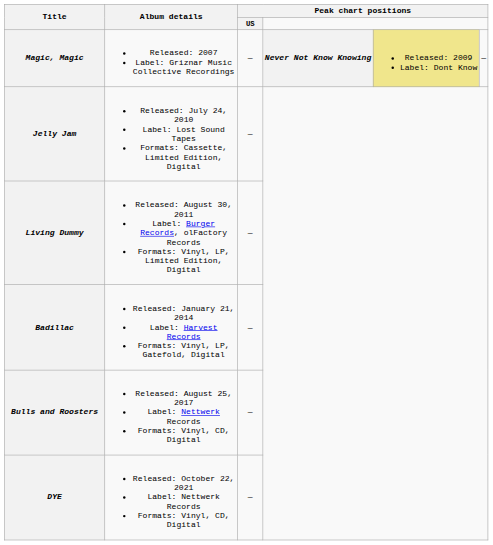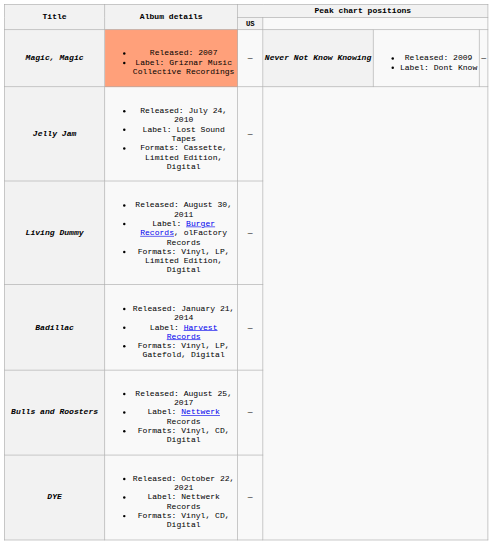(171, 63) no background -> (171, 63) lightsalmon background
(426, 63) khaki background -> (426, 63) no background
